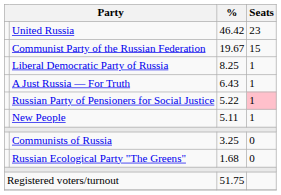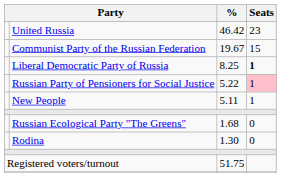(252, 65) normal -> (252, 65) bold
- row: (71, 83)
- row: (62, 140)
+ row: (28, 140)
